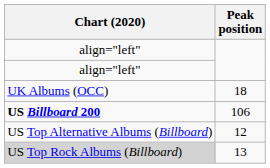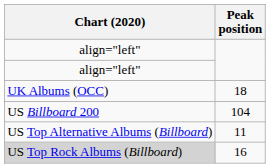(54, 111) bold -> (53, 111) normal
(240, 111) 106 -> (240, 111) 104
(240, 132) 12 -> (240, 132) 11
(240, 152) 13 -> (240, 152) 16
